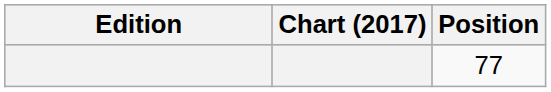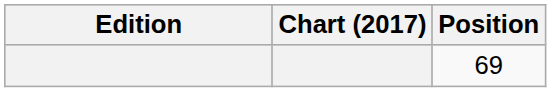(489, 65) 77 -> (489, 65) 69
